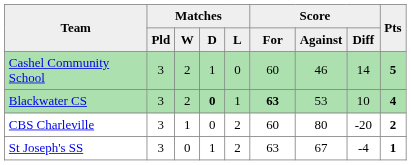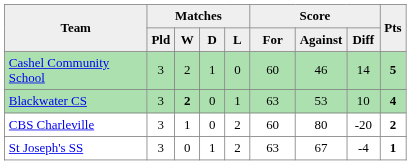(187, 101) normal -> (187, 101) bold
(212, 101) bold -> (212, 101) normal
(273, 101) bold -> (273, 101) normal
